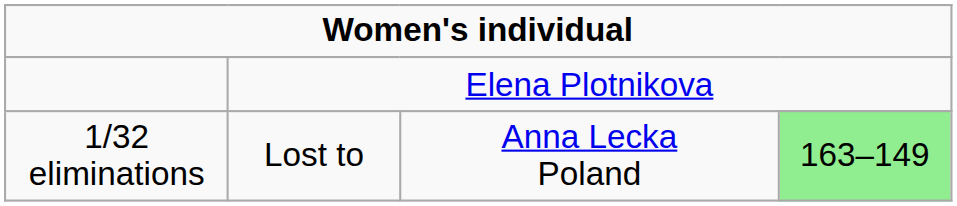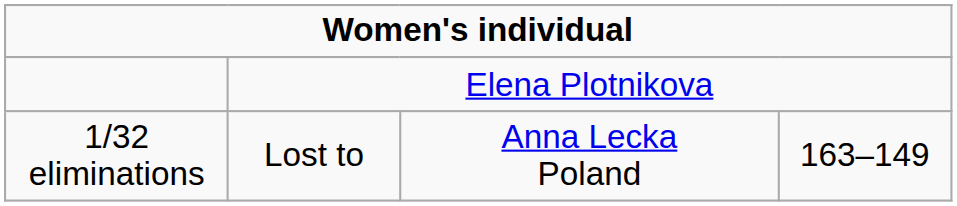(865, 155) lightgreen background -> (865, 155) no background
